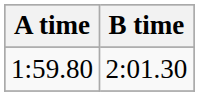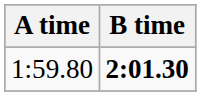(146, 68) normal -> (147, 68) bold
